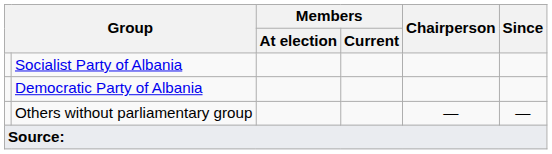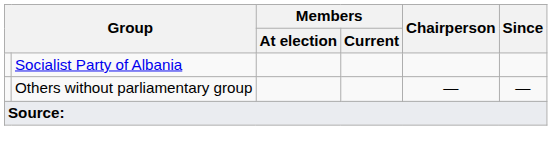- row: (109, 88)
